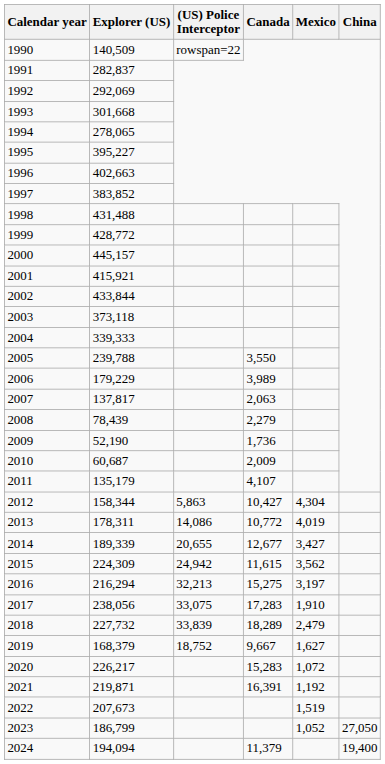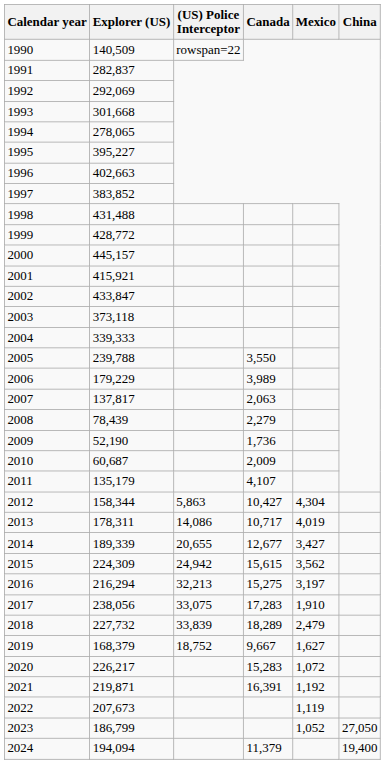(114, 296) 433,844 -> (114, 296) 433,847
(264, 522) 10,772 -> (264, 522) 10,717
(264, 563) 11,615 -> (264, 563) 15,615
(310, 707) 1,519 -> (310, 707) 1,119
